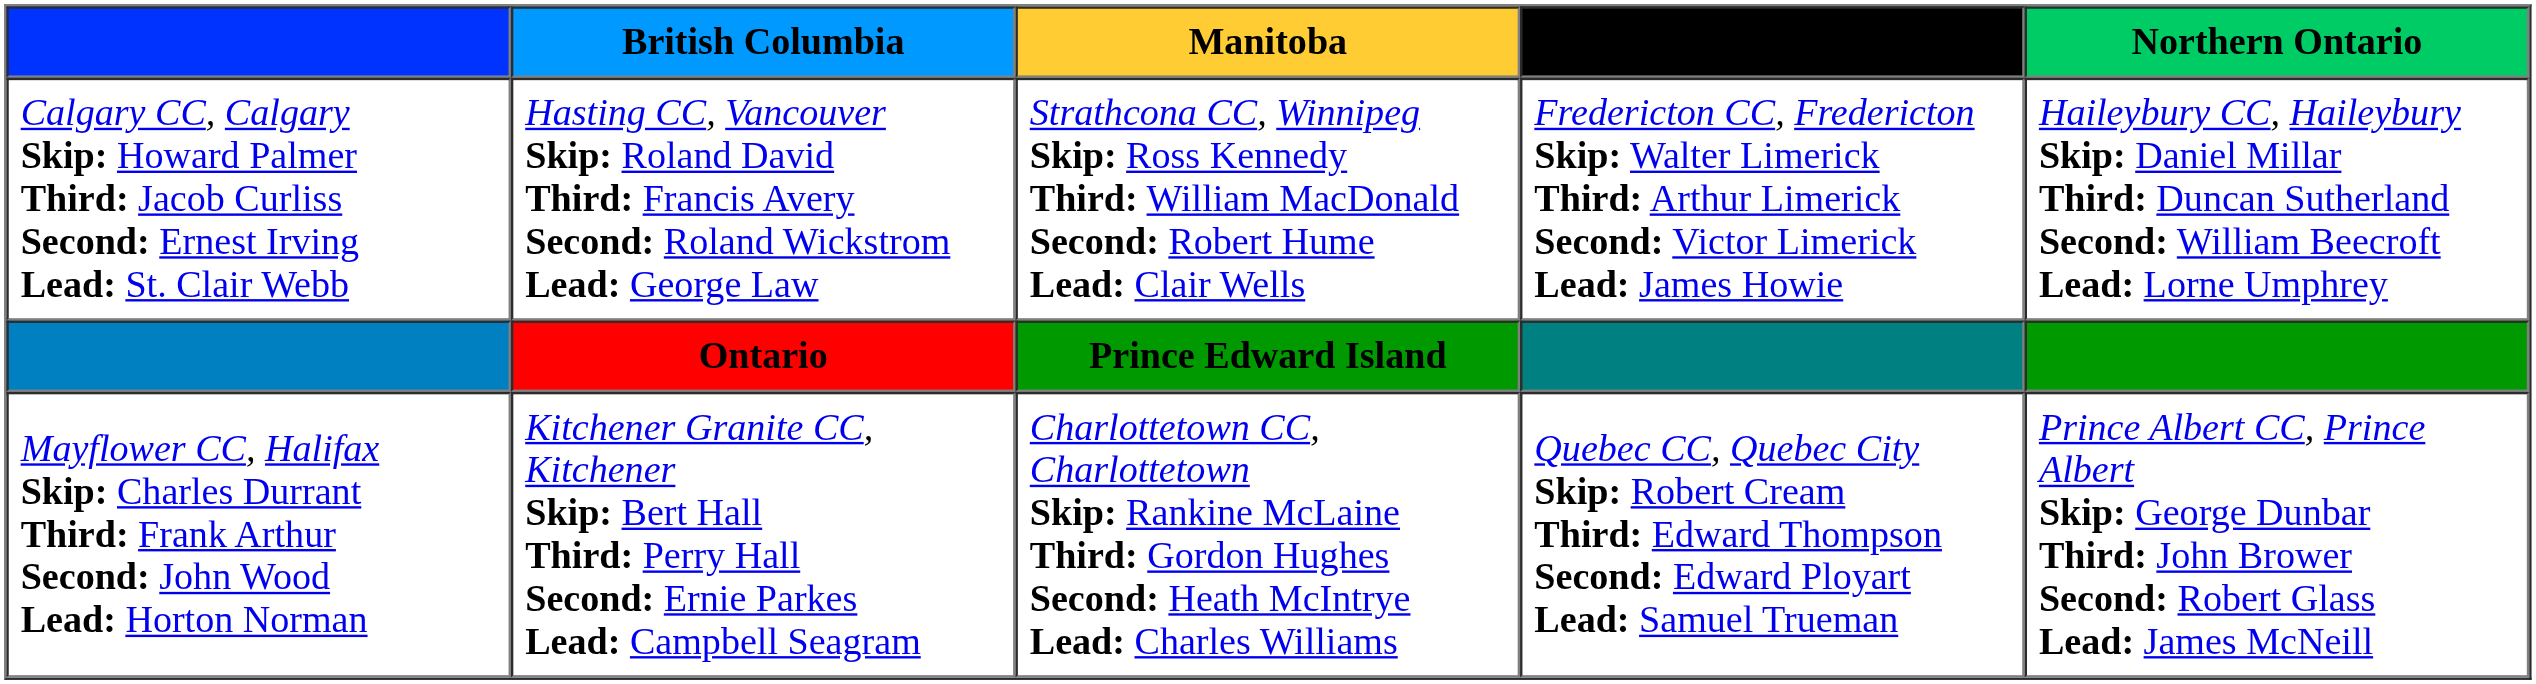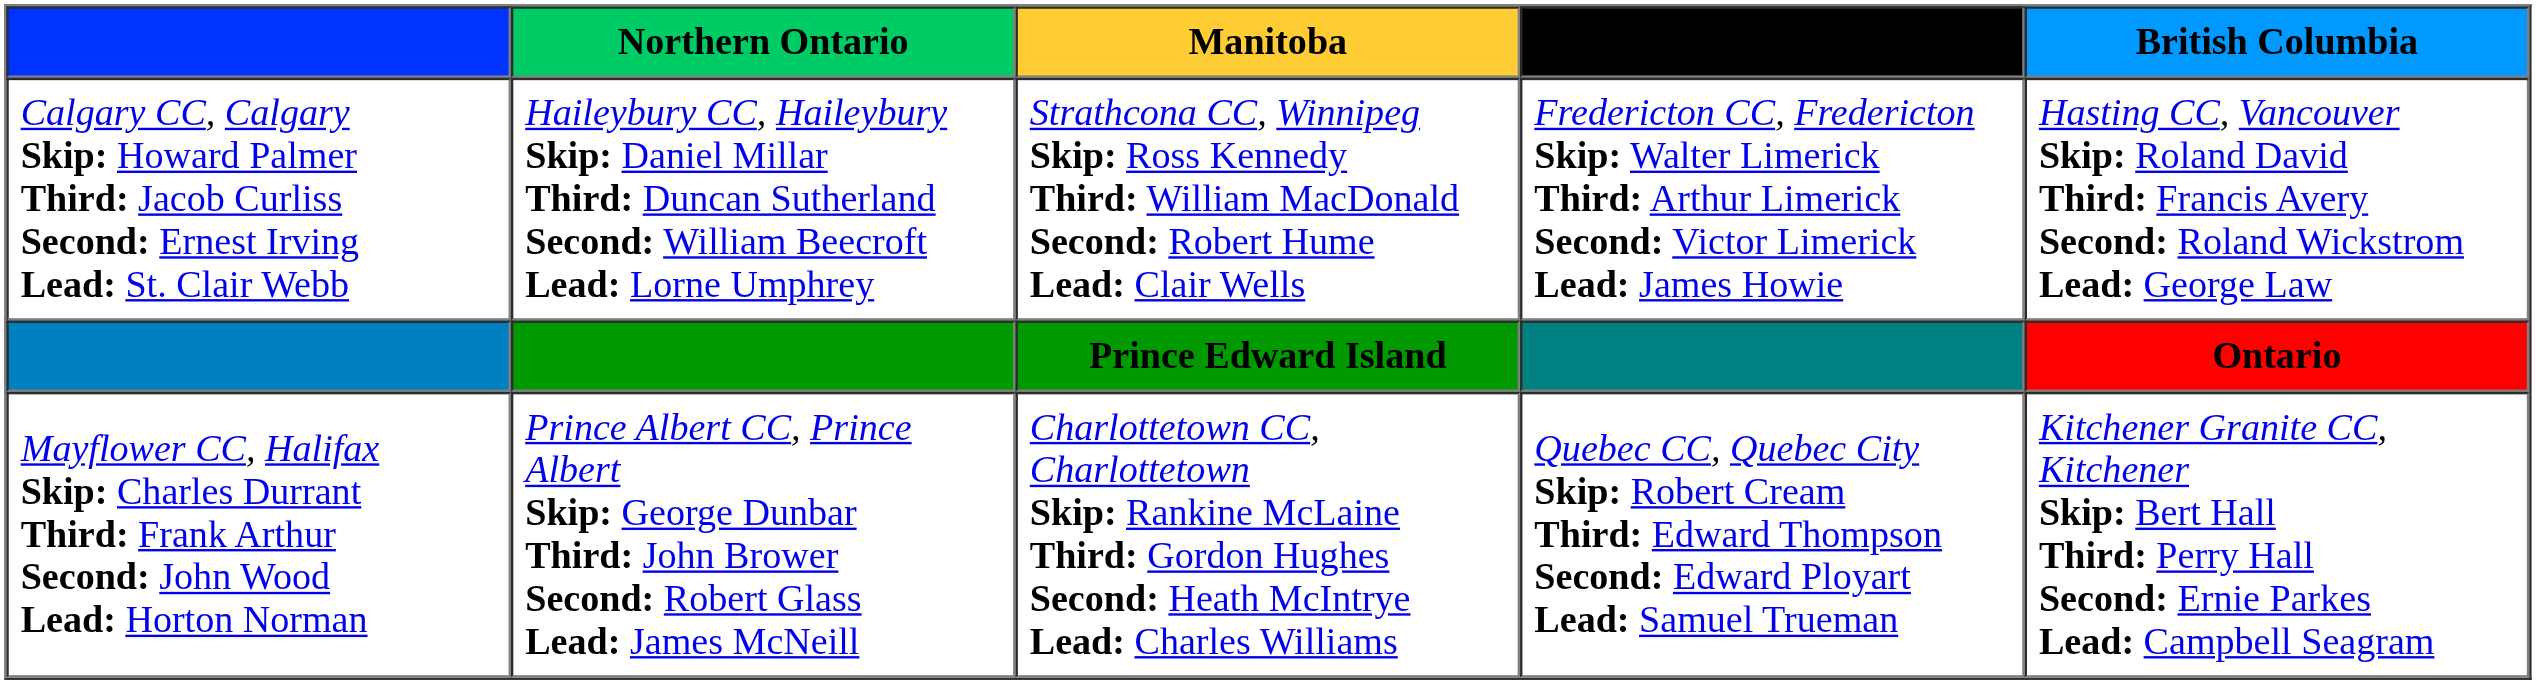columns swapped: (763, 41) <-> (2277, 41)
